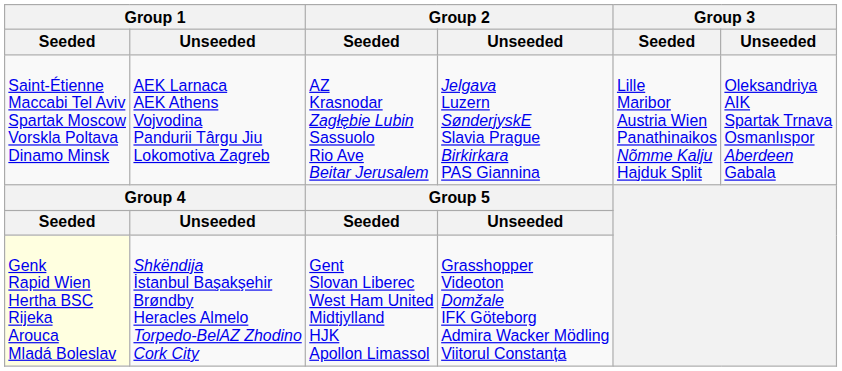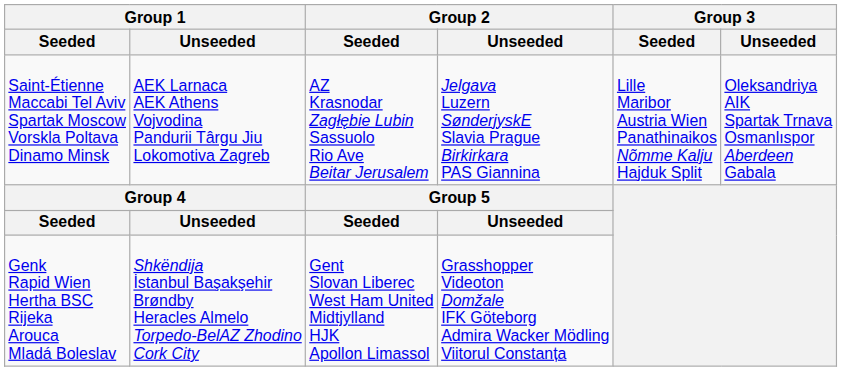(62, 309) lightyellow background -> (62, 309) no background
